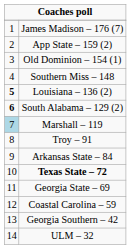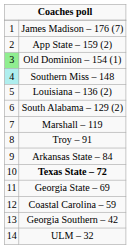(12, 60) no background -> (12, 60) lightgreen background
(12, 76) no background -> (12, 76) paleturquoise background
(12, 92) bold -> (12, 92) normal
(12, 108) bold -> (12, 108) normal
(12, 124) lightblue background -> (12, 124) no background
